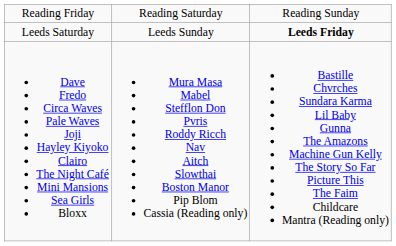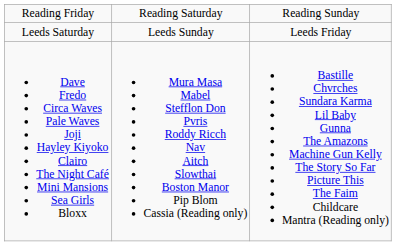(321, 32) bold -> (321, 32) normal
